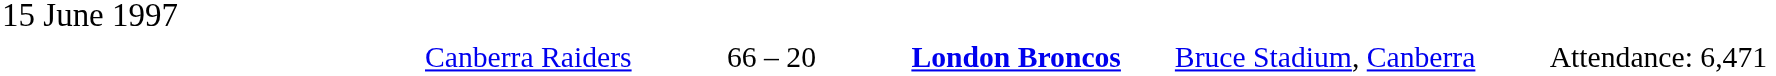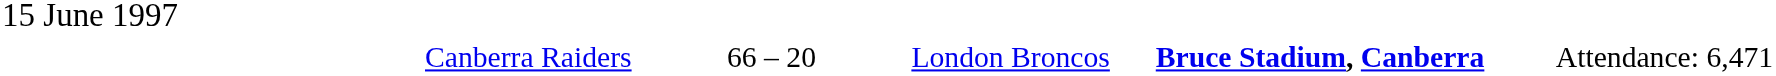(1016, 57) bold -> (1011, 57) normal
(1325, 57) normal -> (1320, 57) bold
